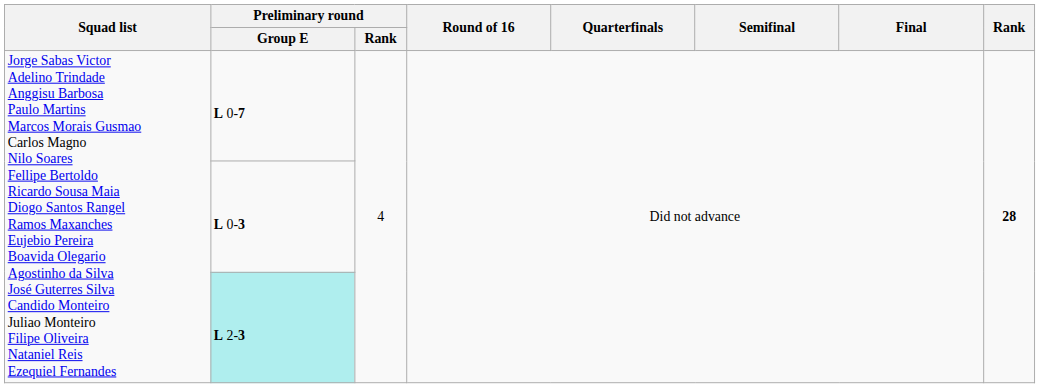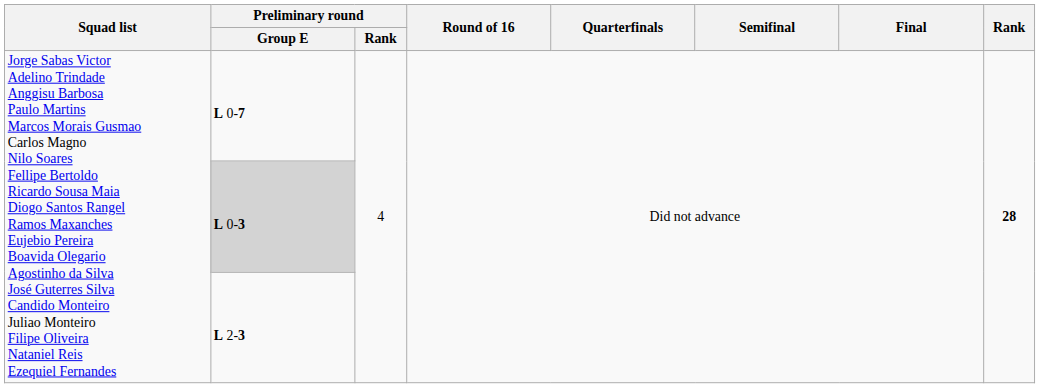(229, 225) no background -> (229, 225) lightgrey background
(229, 336) paleturquoise background -> (229, 336) no background
